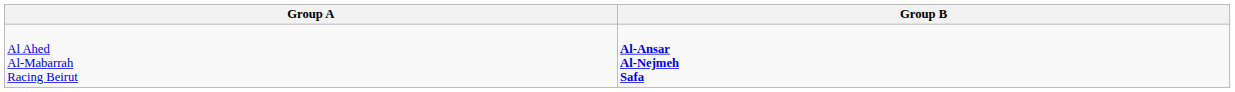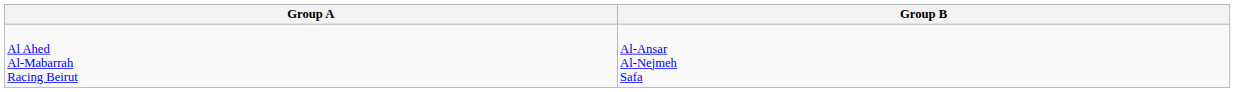(650, 63) bold -> (649, 63) normal
